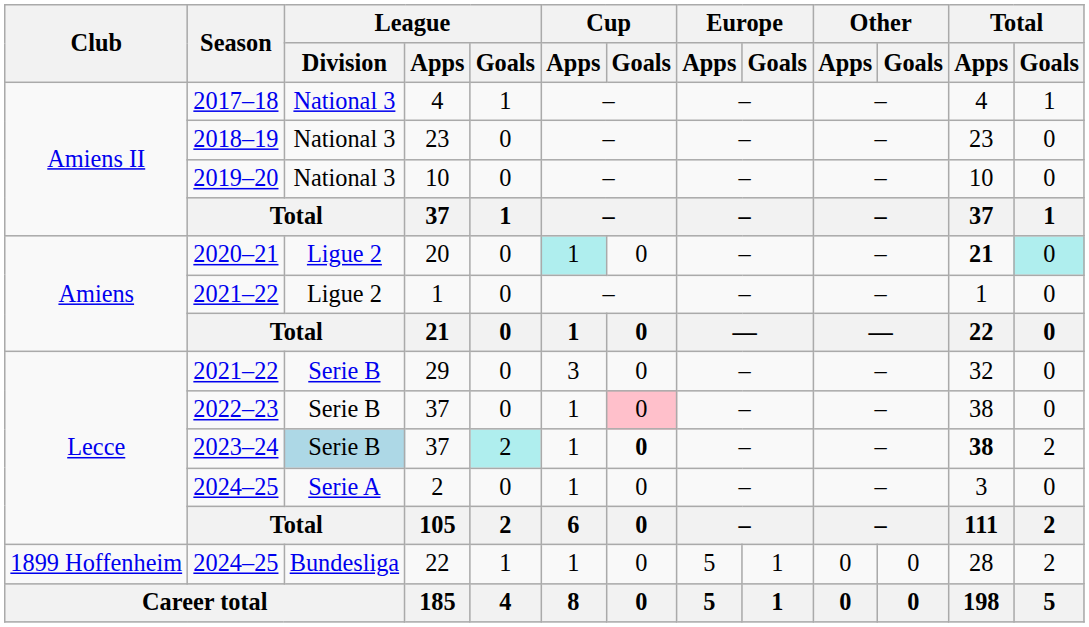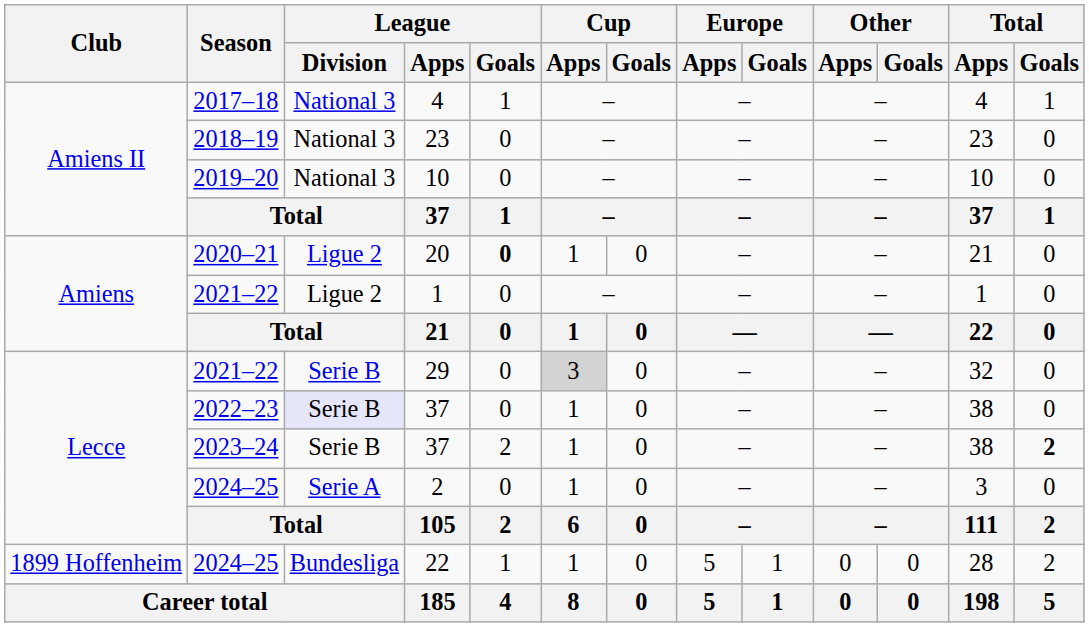(505, 255) normal -> (505, 255) bold
(573, 255) paleturquoise background -> (573, 255) no background
(981, 255) bold -> (981, 255) normal
(1049, 255) paleturquoise background -> (1049, 255) no background
(573, 370) no background -> (573, 370) lightgrey background
(344, 409) no background -> (344, 409) lavender background
(641, 409) pink background -> (641, 409) no background
(344, 448) lightblue background -> (344, 448) no background
(505, 448) paleturquoise background -> (505, 448) no background
(641, 448) bold -> (641, 448) normal
(981, 448) bold -> (981, 448) normal
(1049, 448) normal -> (1049, 448) bold
